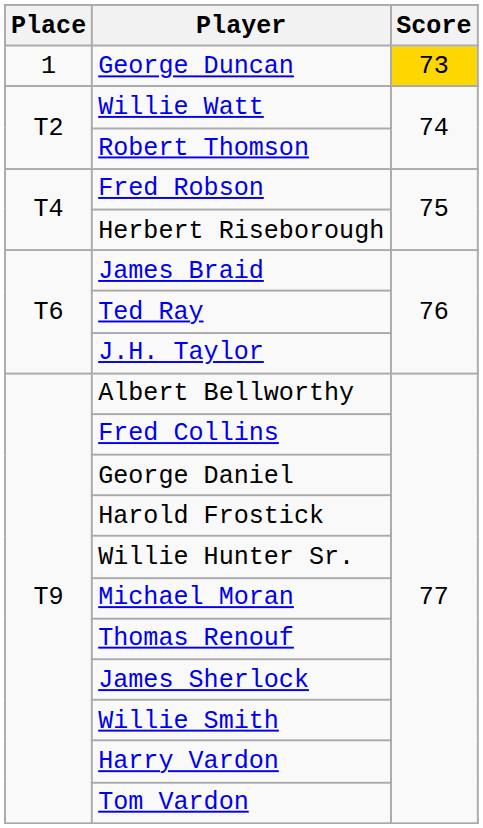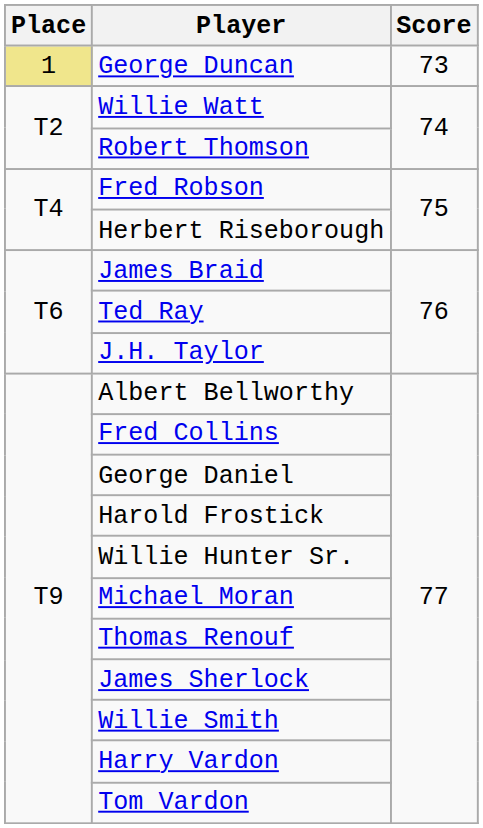(49, 66) no background -> (49, 66) khaki background
(434, 66) gold background -> (434, 66) no background
